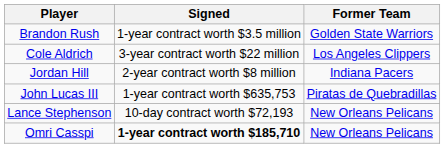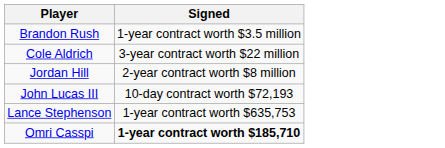- column: (372, 14)
(209, 93) 1-year contract worth $635,753 -> (209, 93) 10-day contract worth $72,193
(209, 113) 10-day contract worth $72,193 -> (209, 113) 1-year contract worth $635,753
